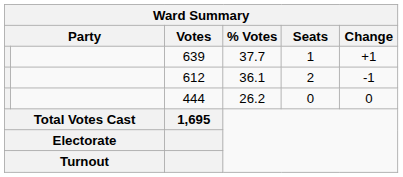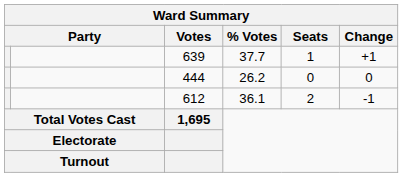rows swapped: (194, 78) <-> (194, 99)
